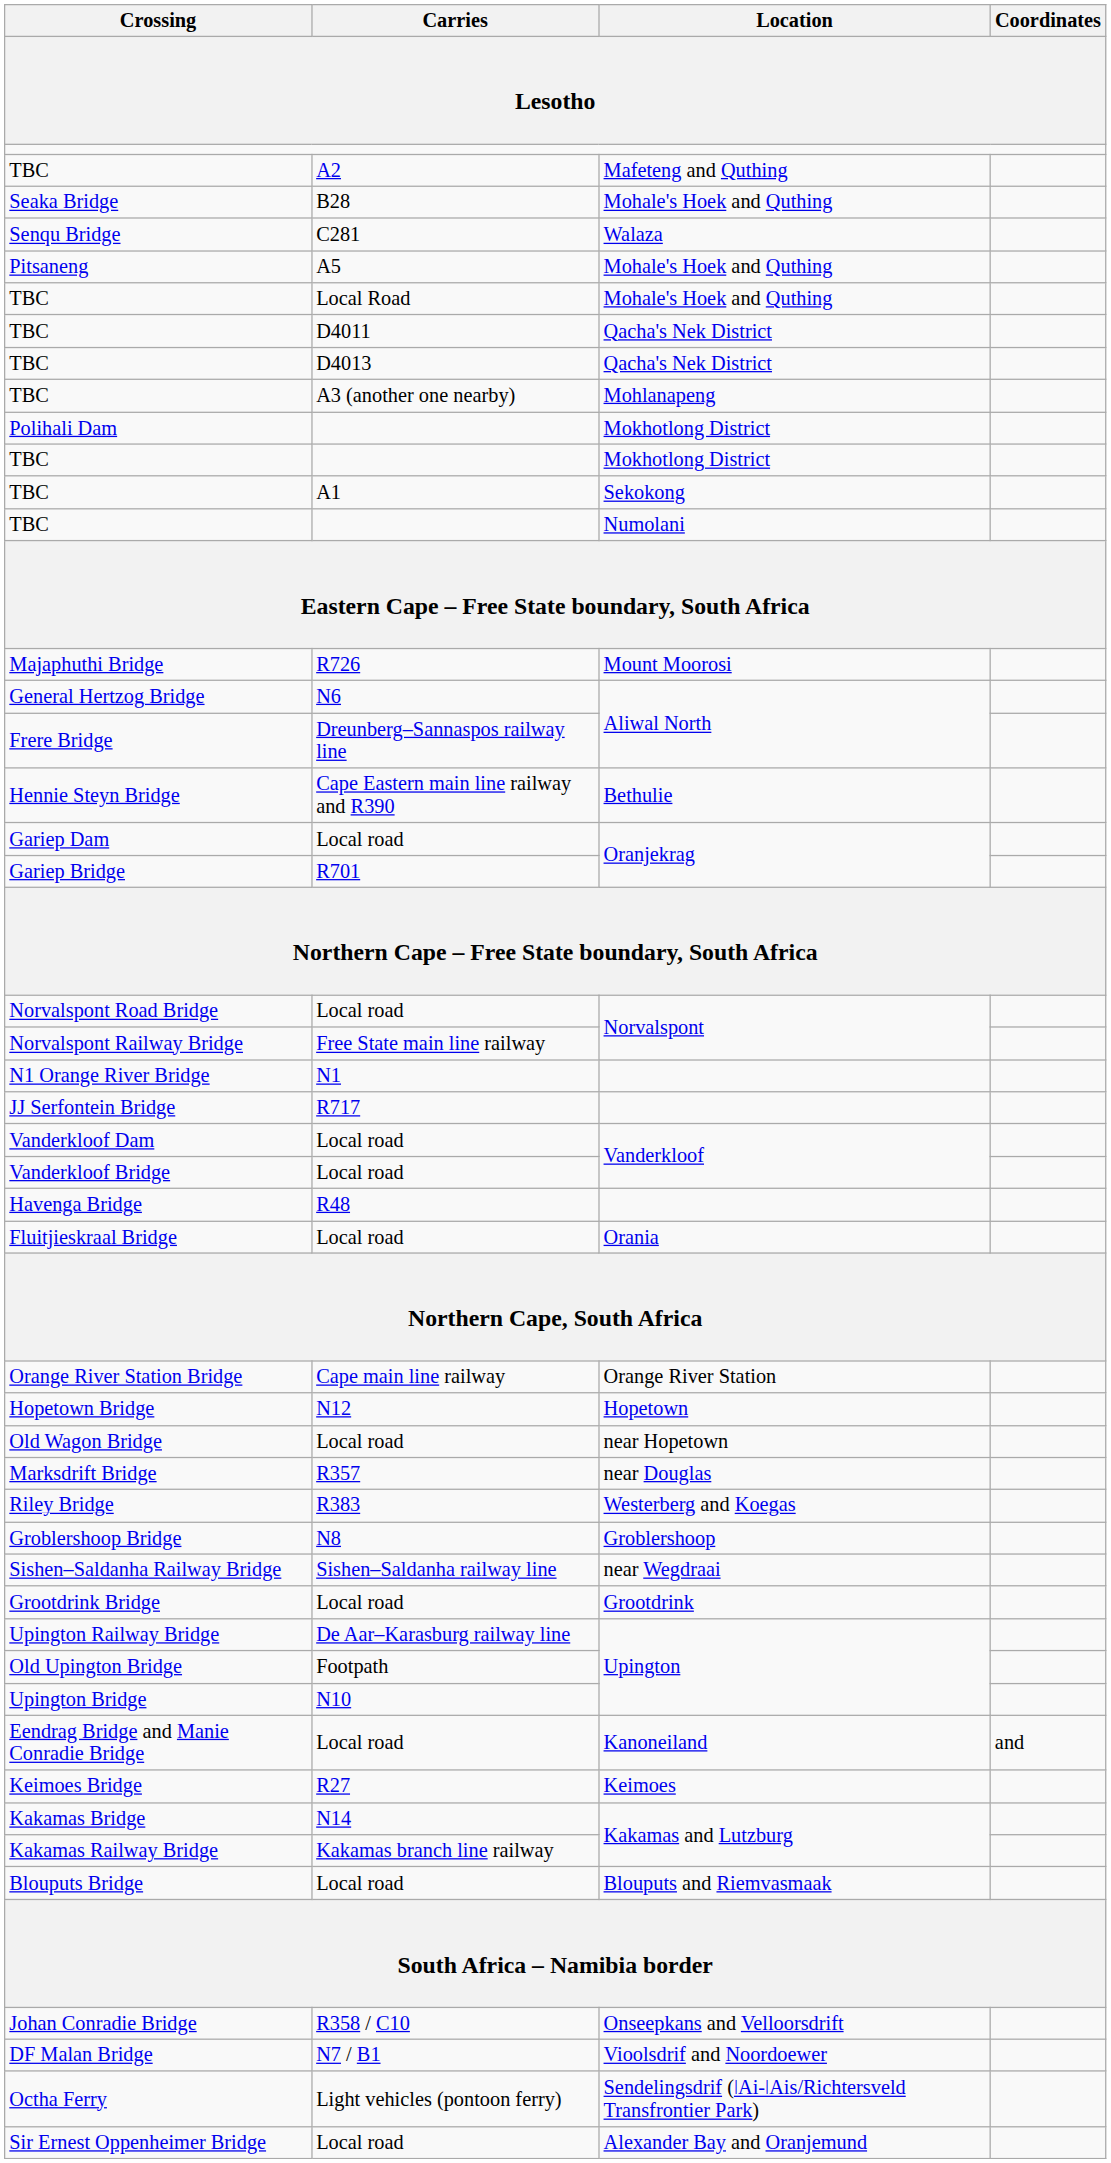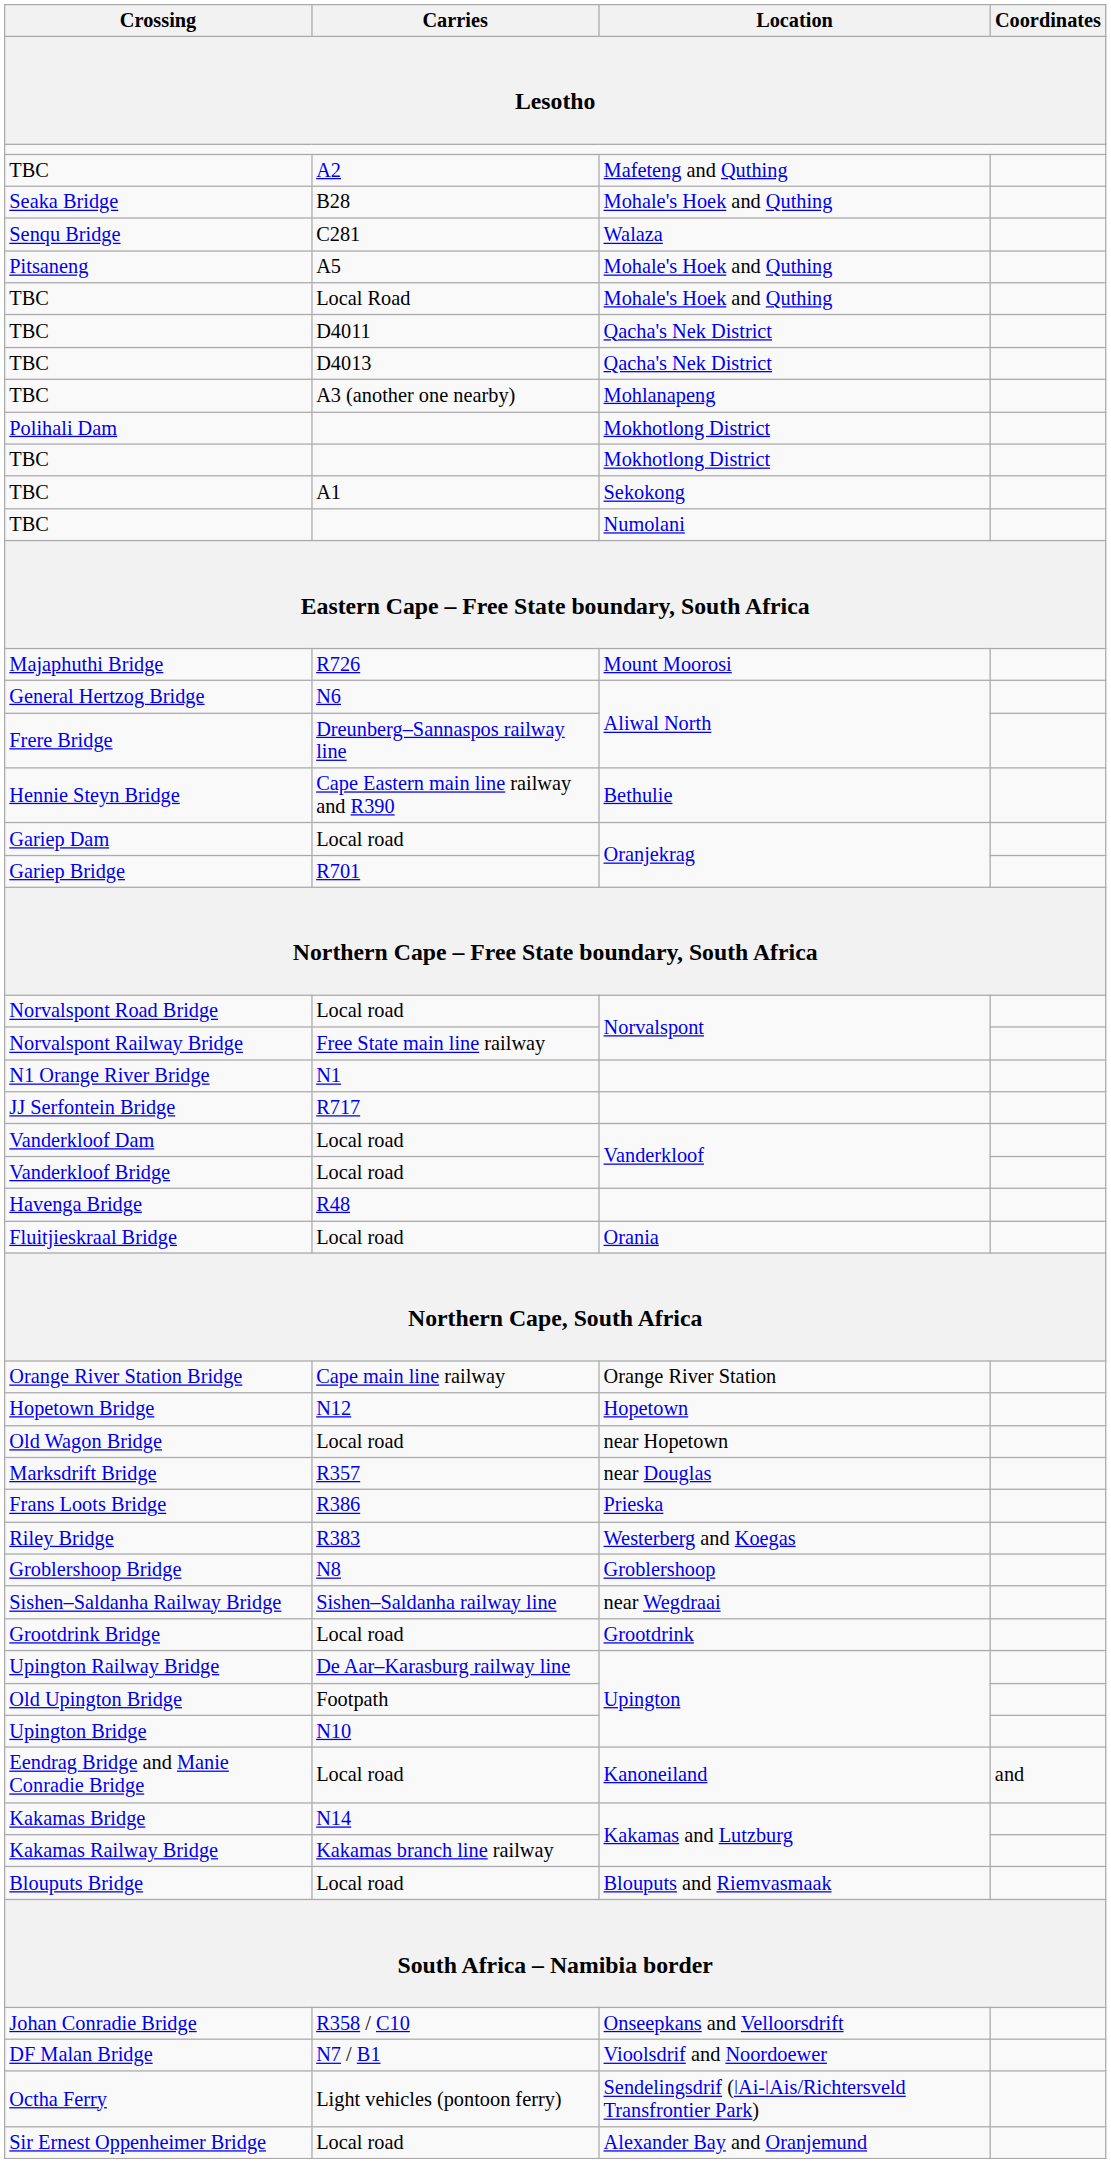+ row: (88, 1505)
- row: (76, 1786)
